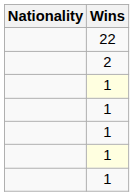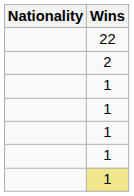(107, 86) lightyellow background -> (107, 86) no background
(107, 156) lightyellow background -> (107, 156) no background
(107, 179) no background -> (107, 179) khaki background
